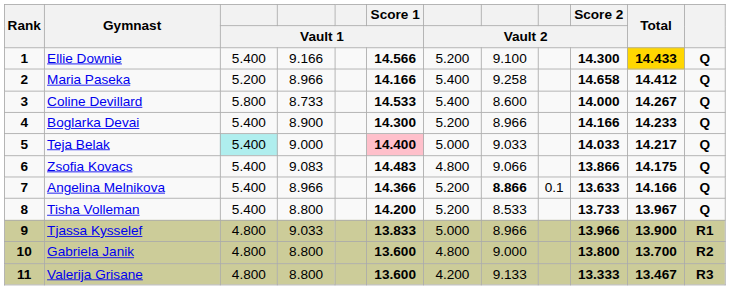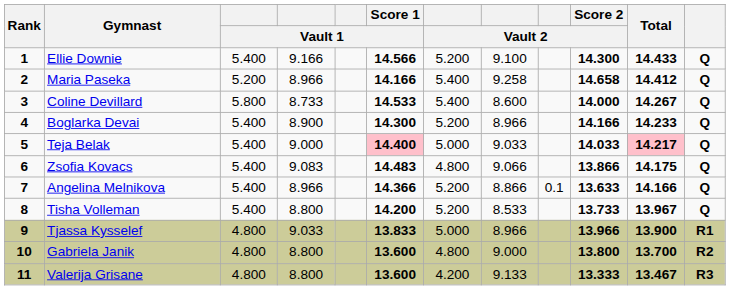(656, 58) gold background -> (656, 58) no background
(249, 144) paleturquoise background -> (249, 144) no background
(656, 144) no background -> (656, 144) pink background
(510, 187) bold -> (510, 187) normal
